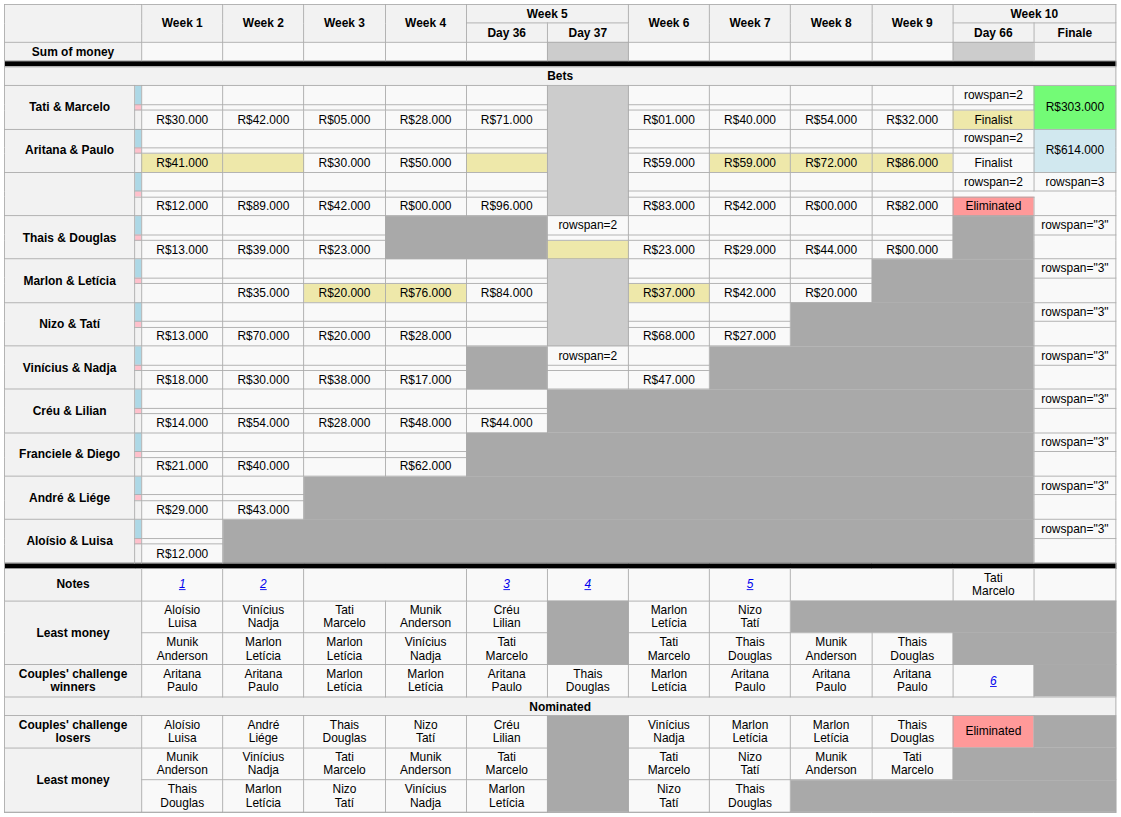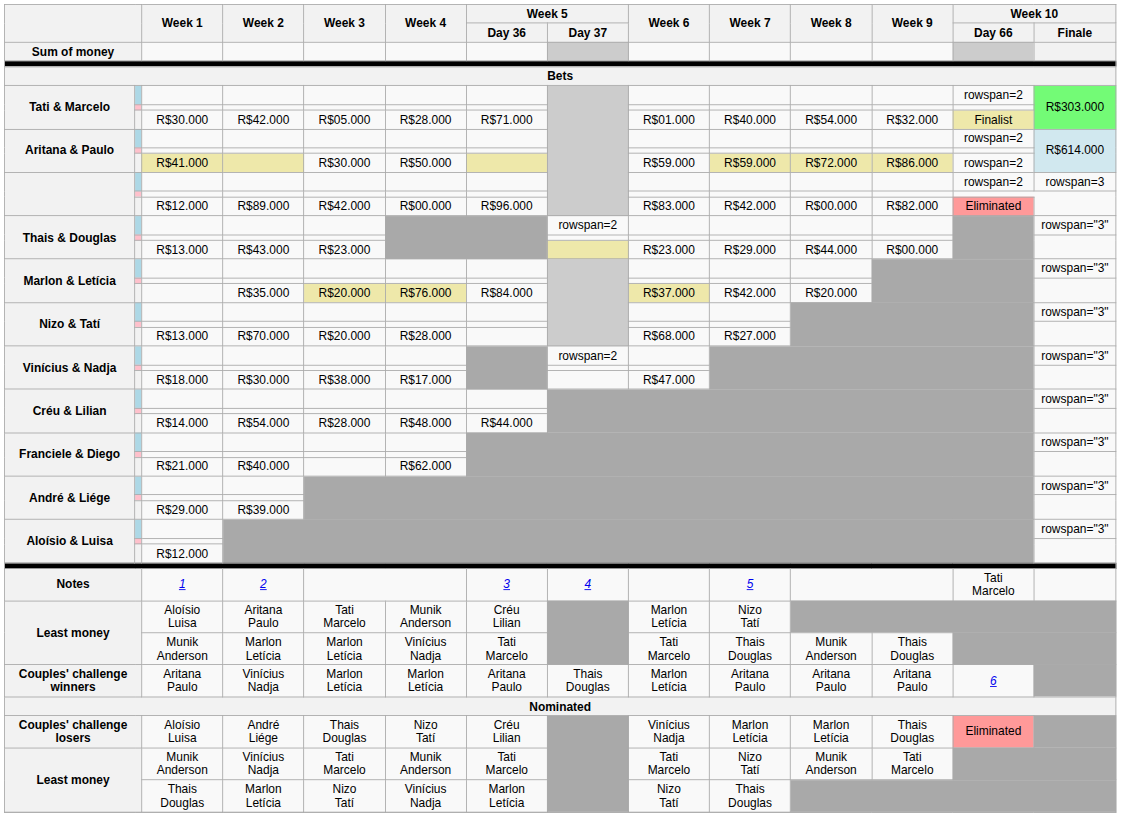(993, 163) Finalist -> (993, 163) rowspan=2
(263, 249) R$39.000 -> (263, 249) R$43.000
(263, 510) R$43.000 -> (263, 510) R$39.000
(263, 616) Vinícius Nadja -> (263, 616) Aritana Paulo
(263, 680) Aritana Paulo -> (263, 680) Vinícius Nadja
